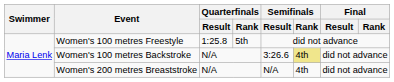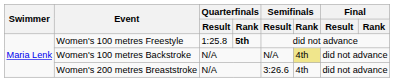(242, 41) normal -> (242, 41) bold
(276, 56) 3:26.6 -> (271, 56) N/A
(271, 70) N/A -> (276, 70) 3:26.6
